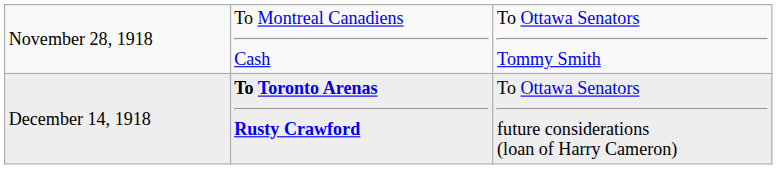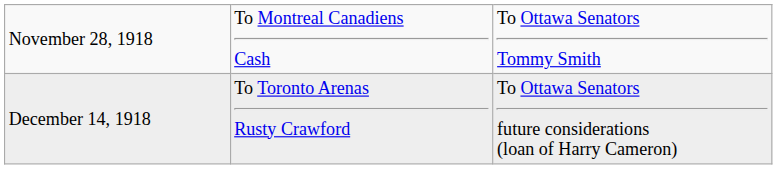(361, 108) bold -> (361, 108) normal
